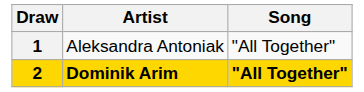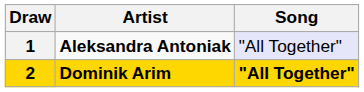(145, 45) normal -> (145, 45) bold
(283, 45) no background -> (290, 45) lavender background
